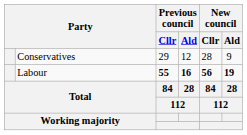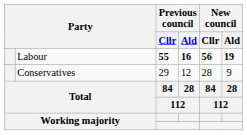rows swapped: (32, 72) <-> (46, 56)
